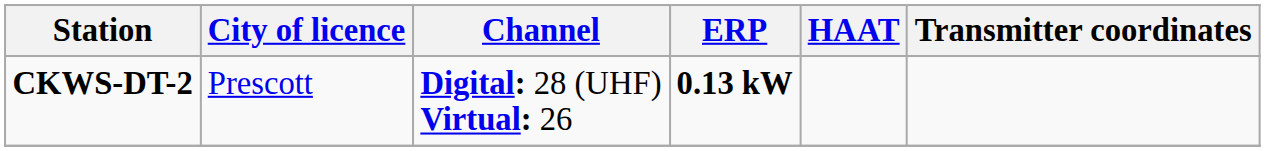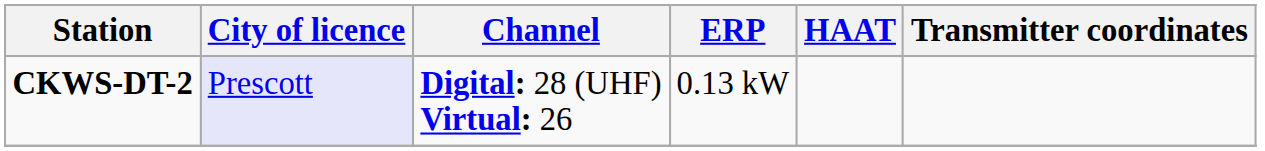(260, 82) no background -> (260, 82) lavender background
(735, 82) bold -> (733, 82) normal
